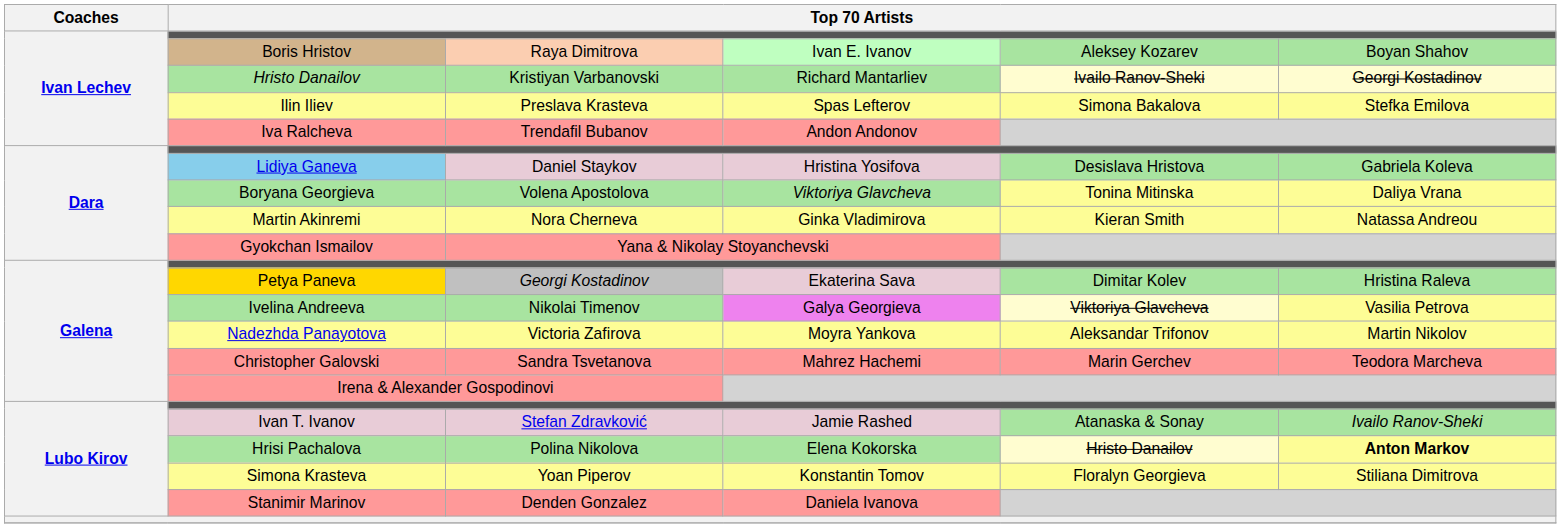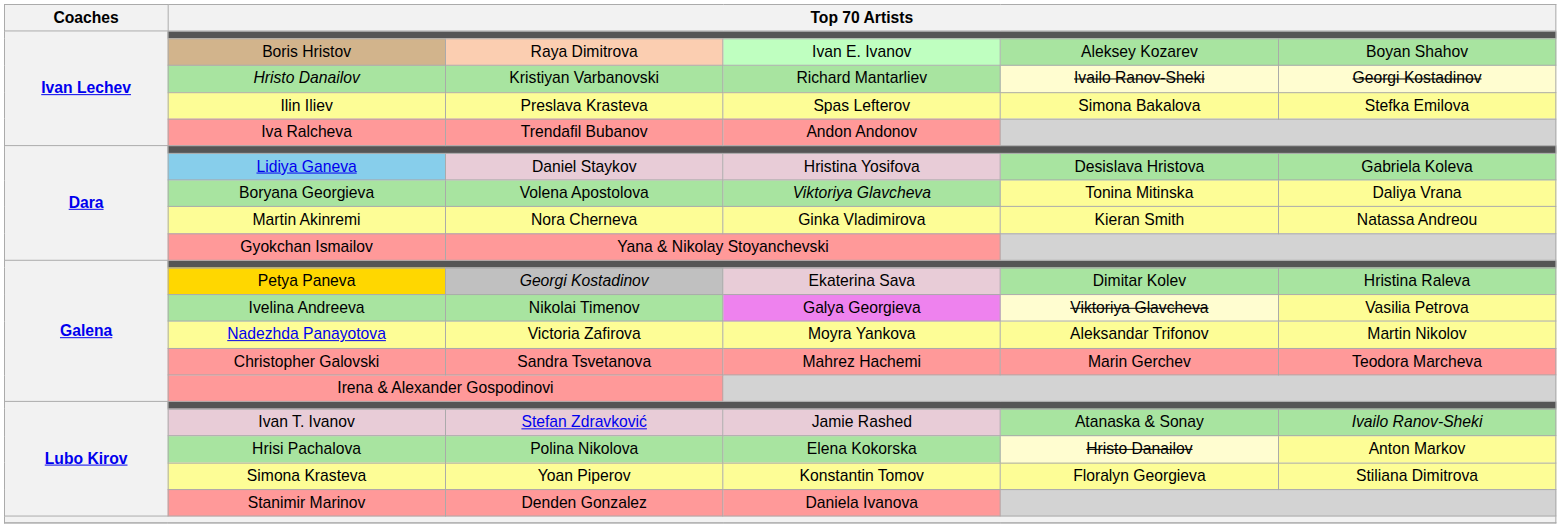(1417, 449) bold -> (1417, 449) normal
